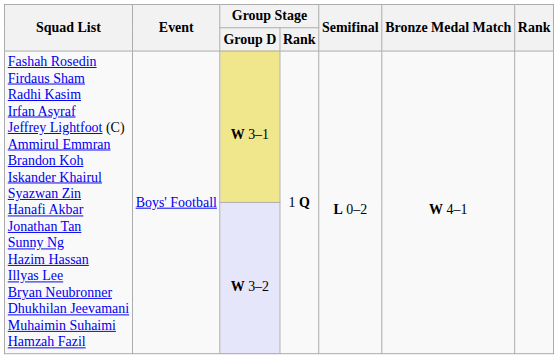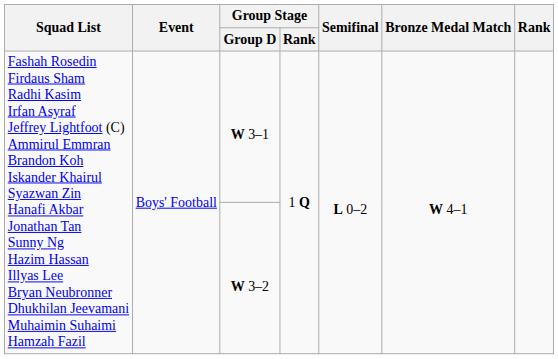(250, 135) khaki background -> (250, 135) no background
(250, 286) lavender background -> (250, 286) no background
